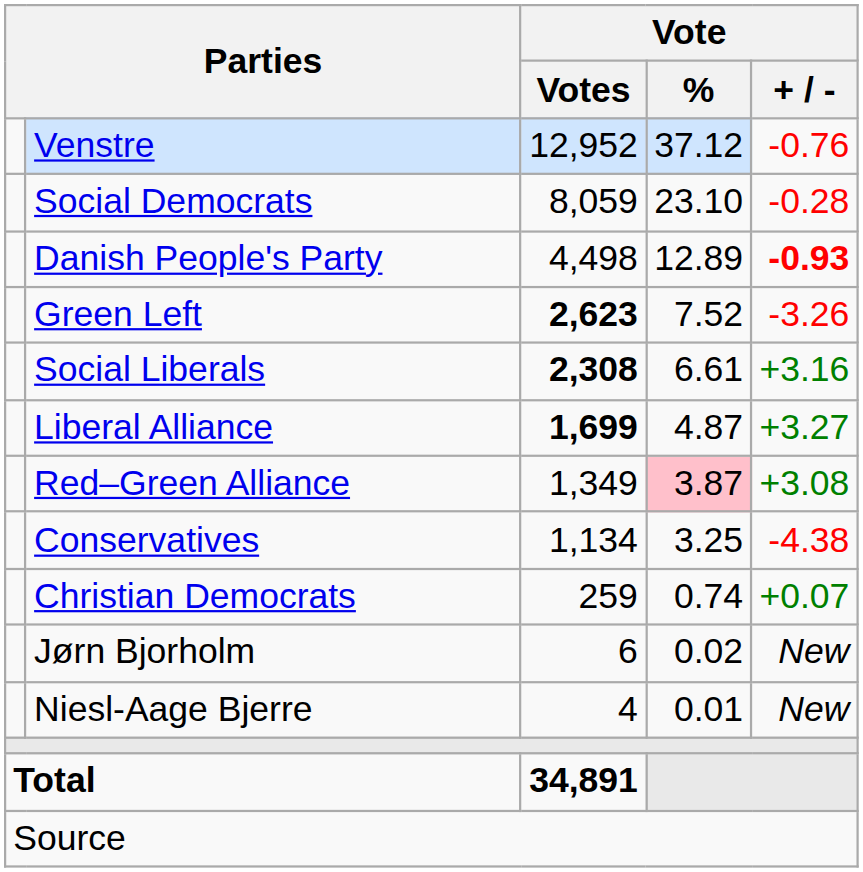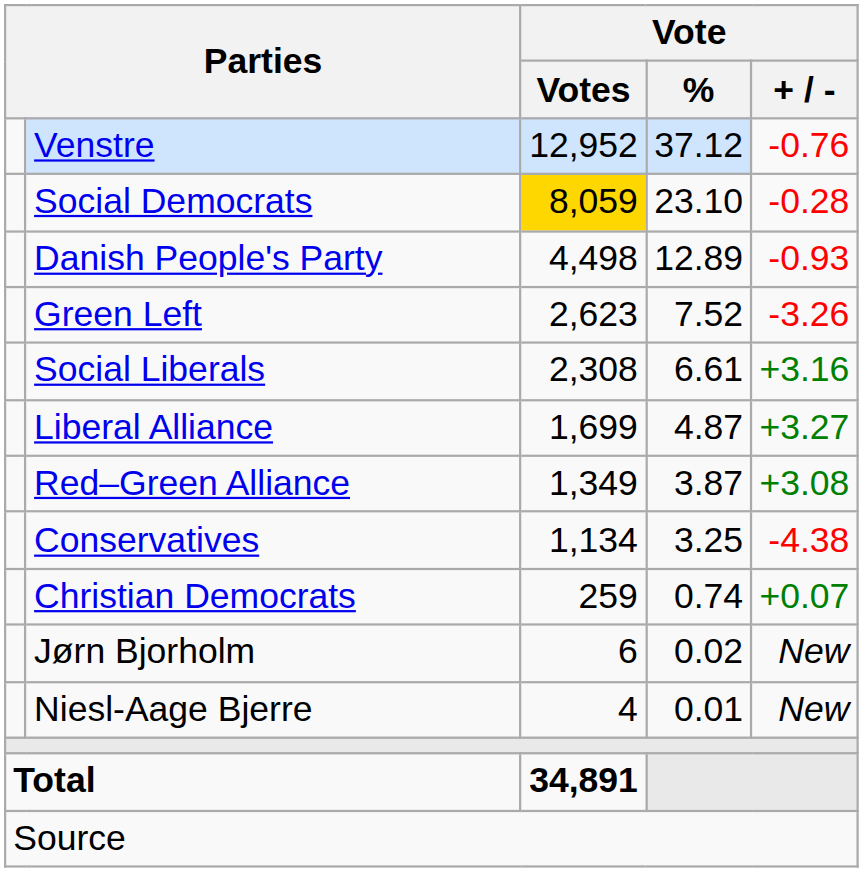(593, 201) no background -> (593, 201) gold background
(809, 257) bold -> (809, 257) normal
(593, 314) bold -> (593, 314) normal
(593, 370) bold -> (593, 370) normal
(593, 426) bold -> (593, 426) normal
(709, 483) pink background -> (709, 483) no background
